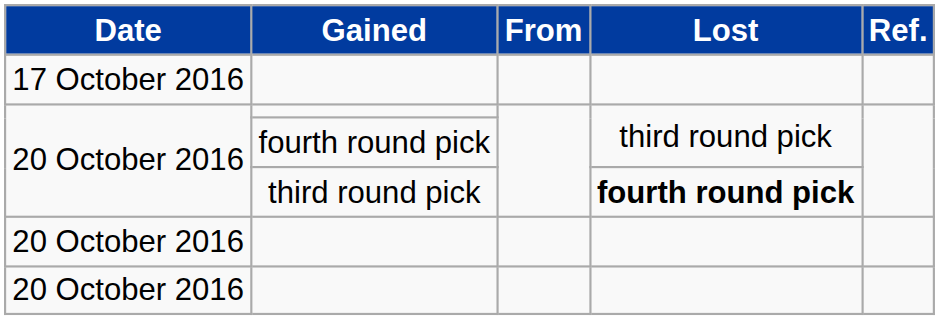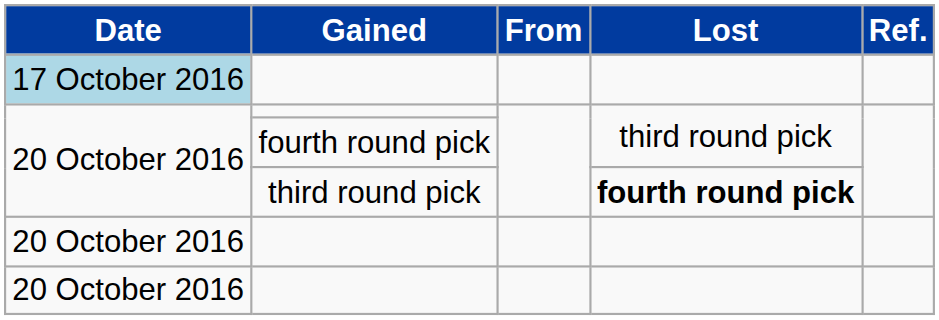(128, 79) no background -> (128, 79) lightblue background
